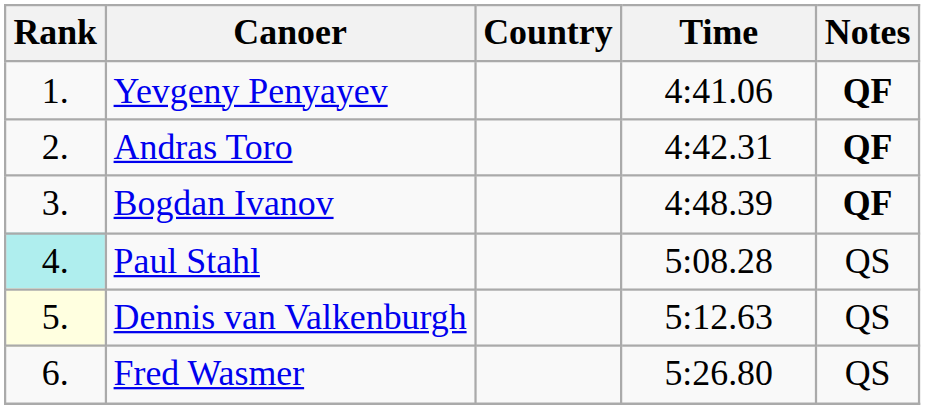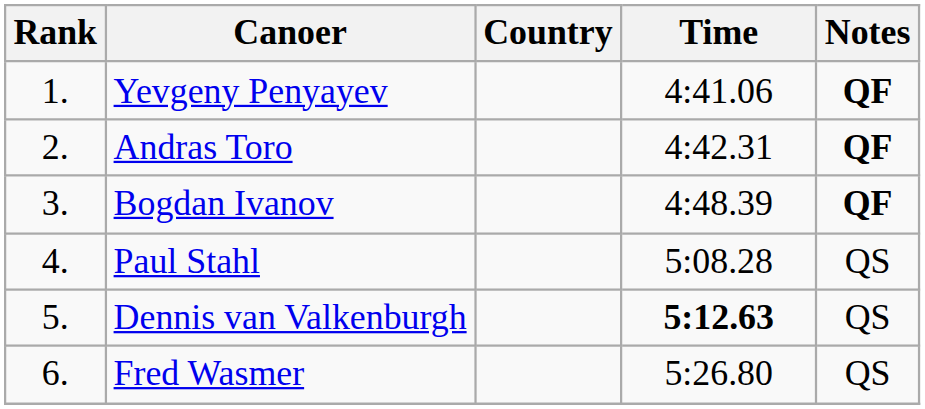(55, 260) paleturquoise background -> (55, 260) no background
(55, 317) lightyellow background -> (55, 317) no background
(719, 317) normal -> (719, 317) bold
